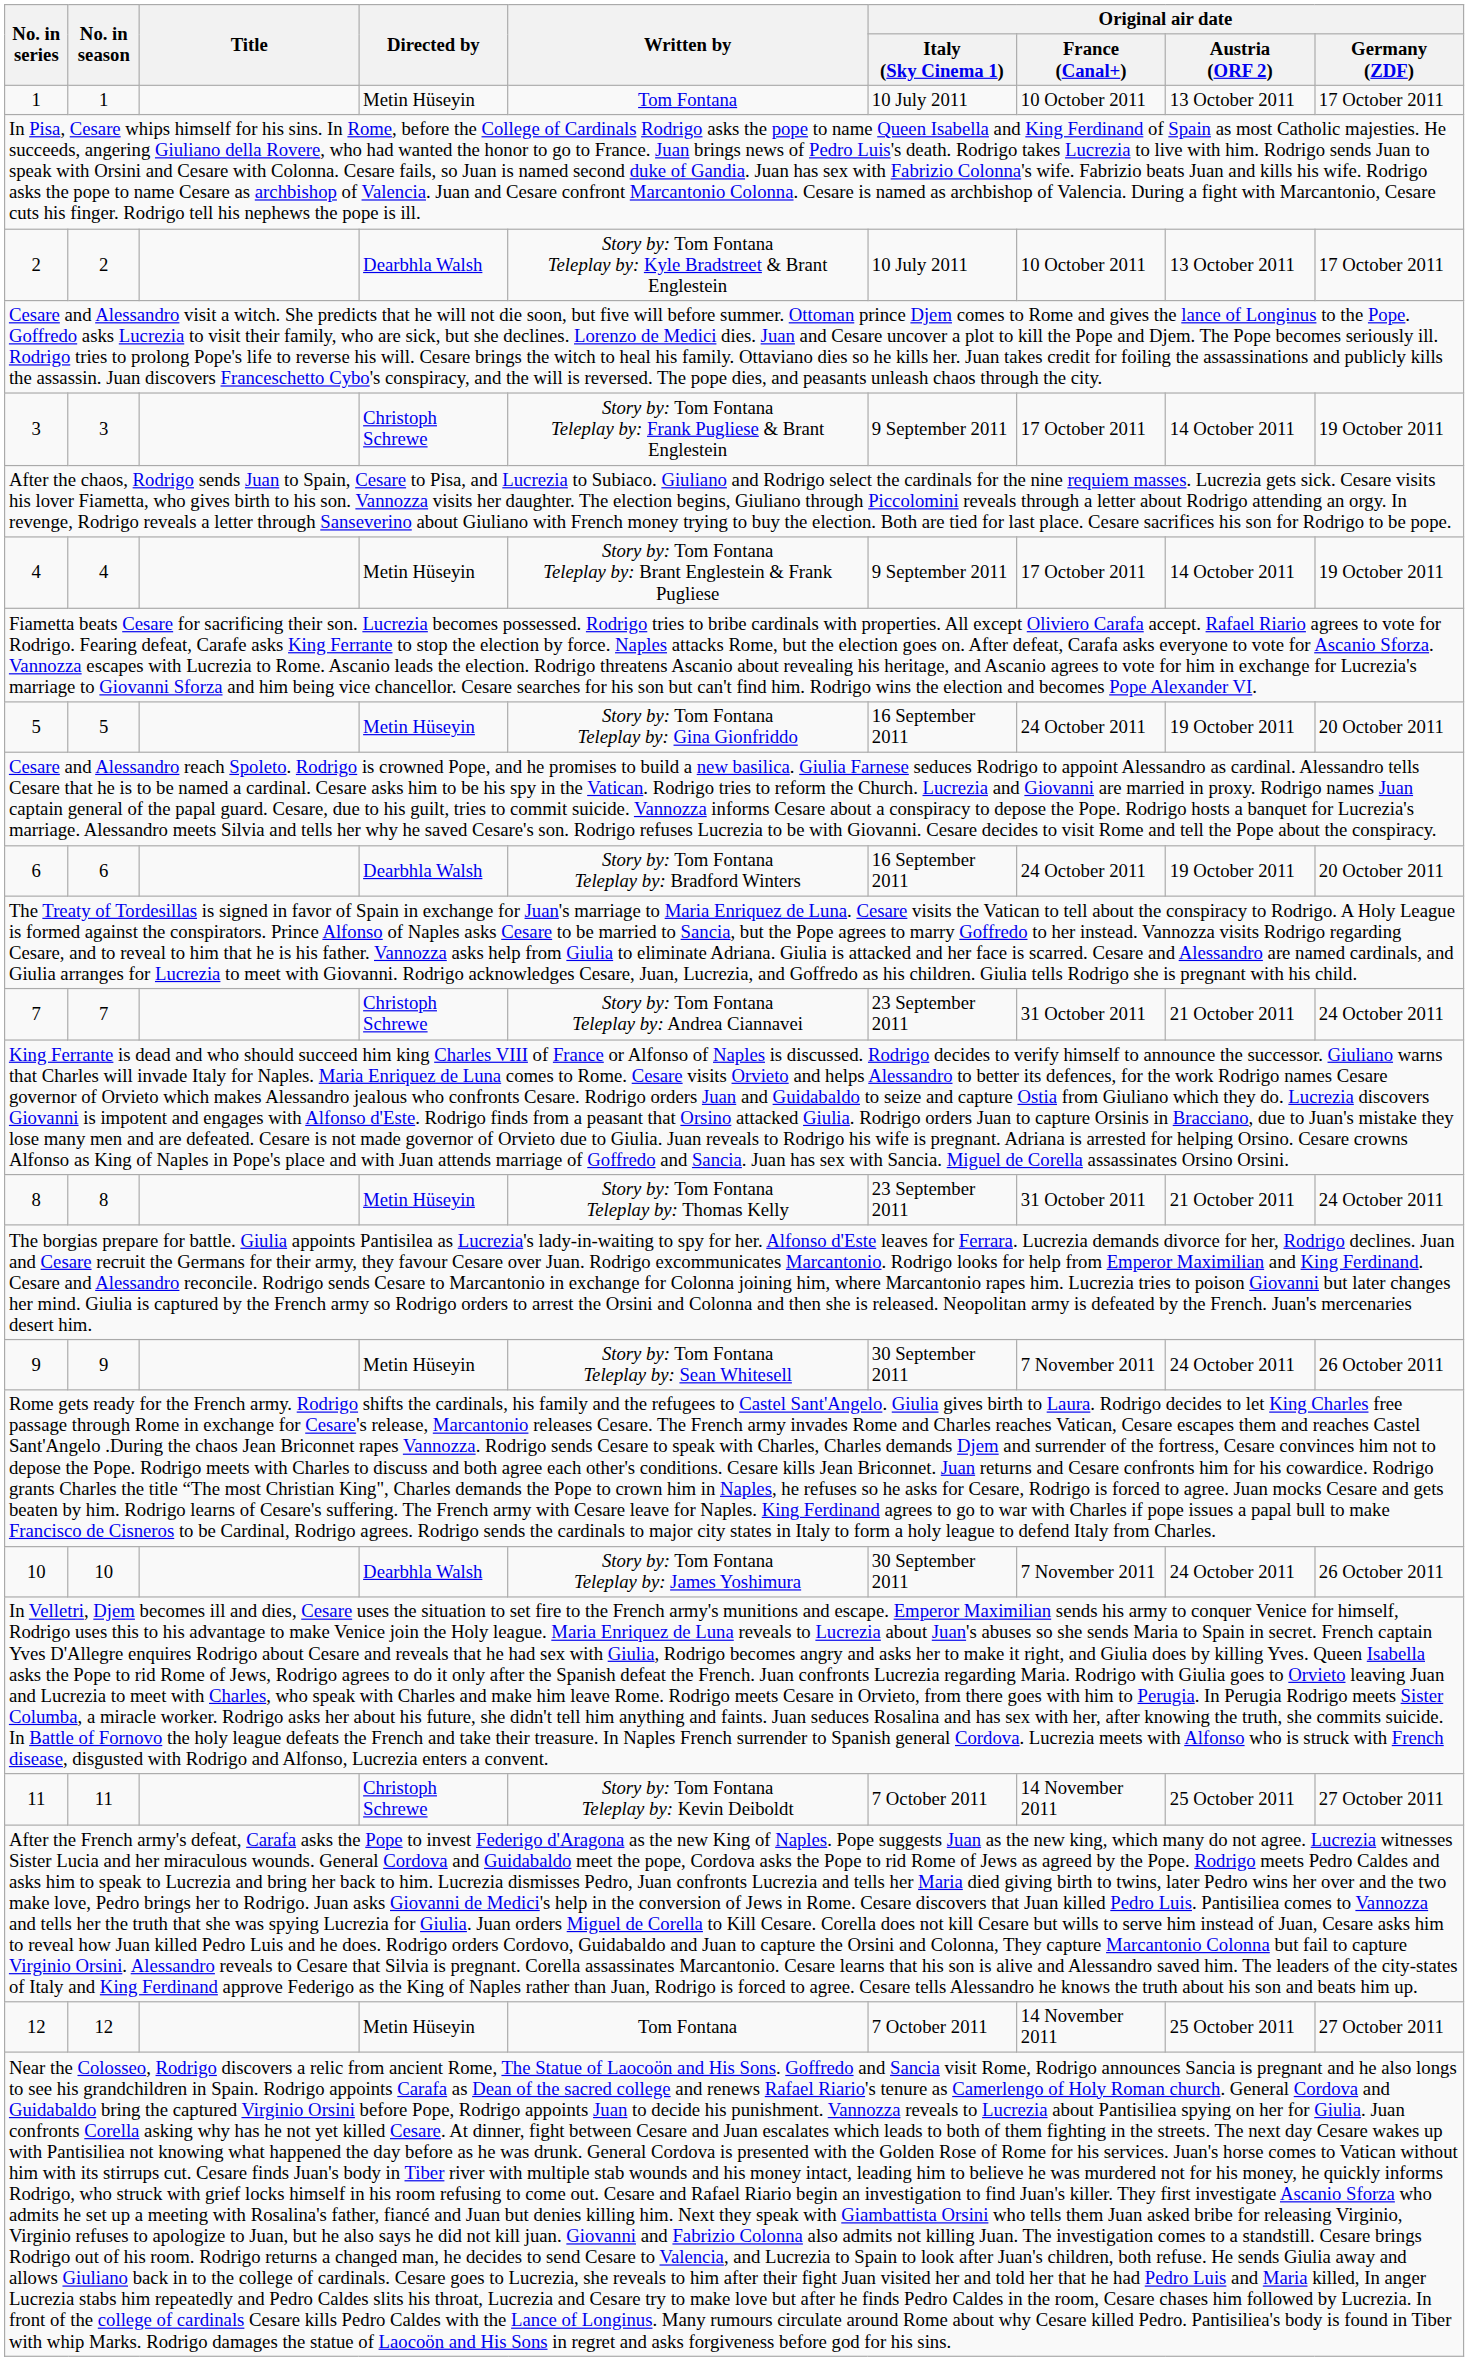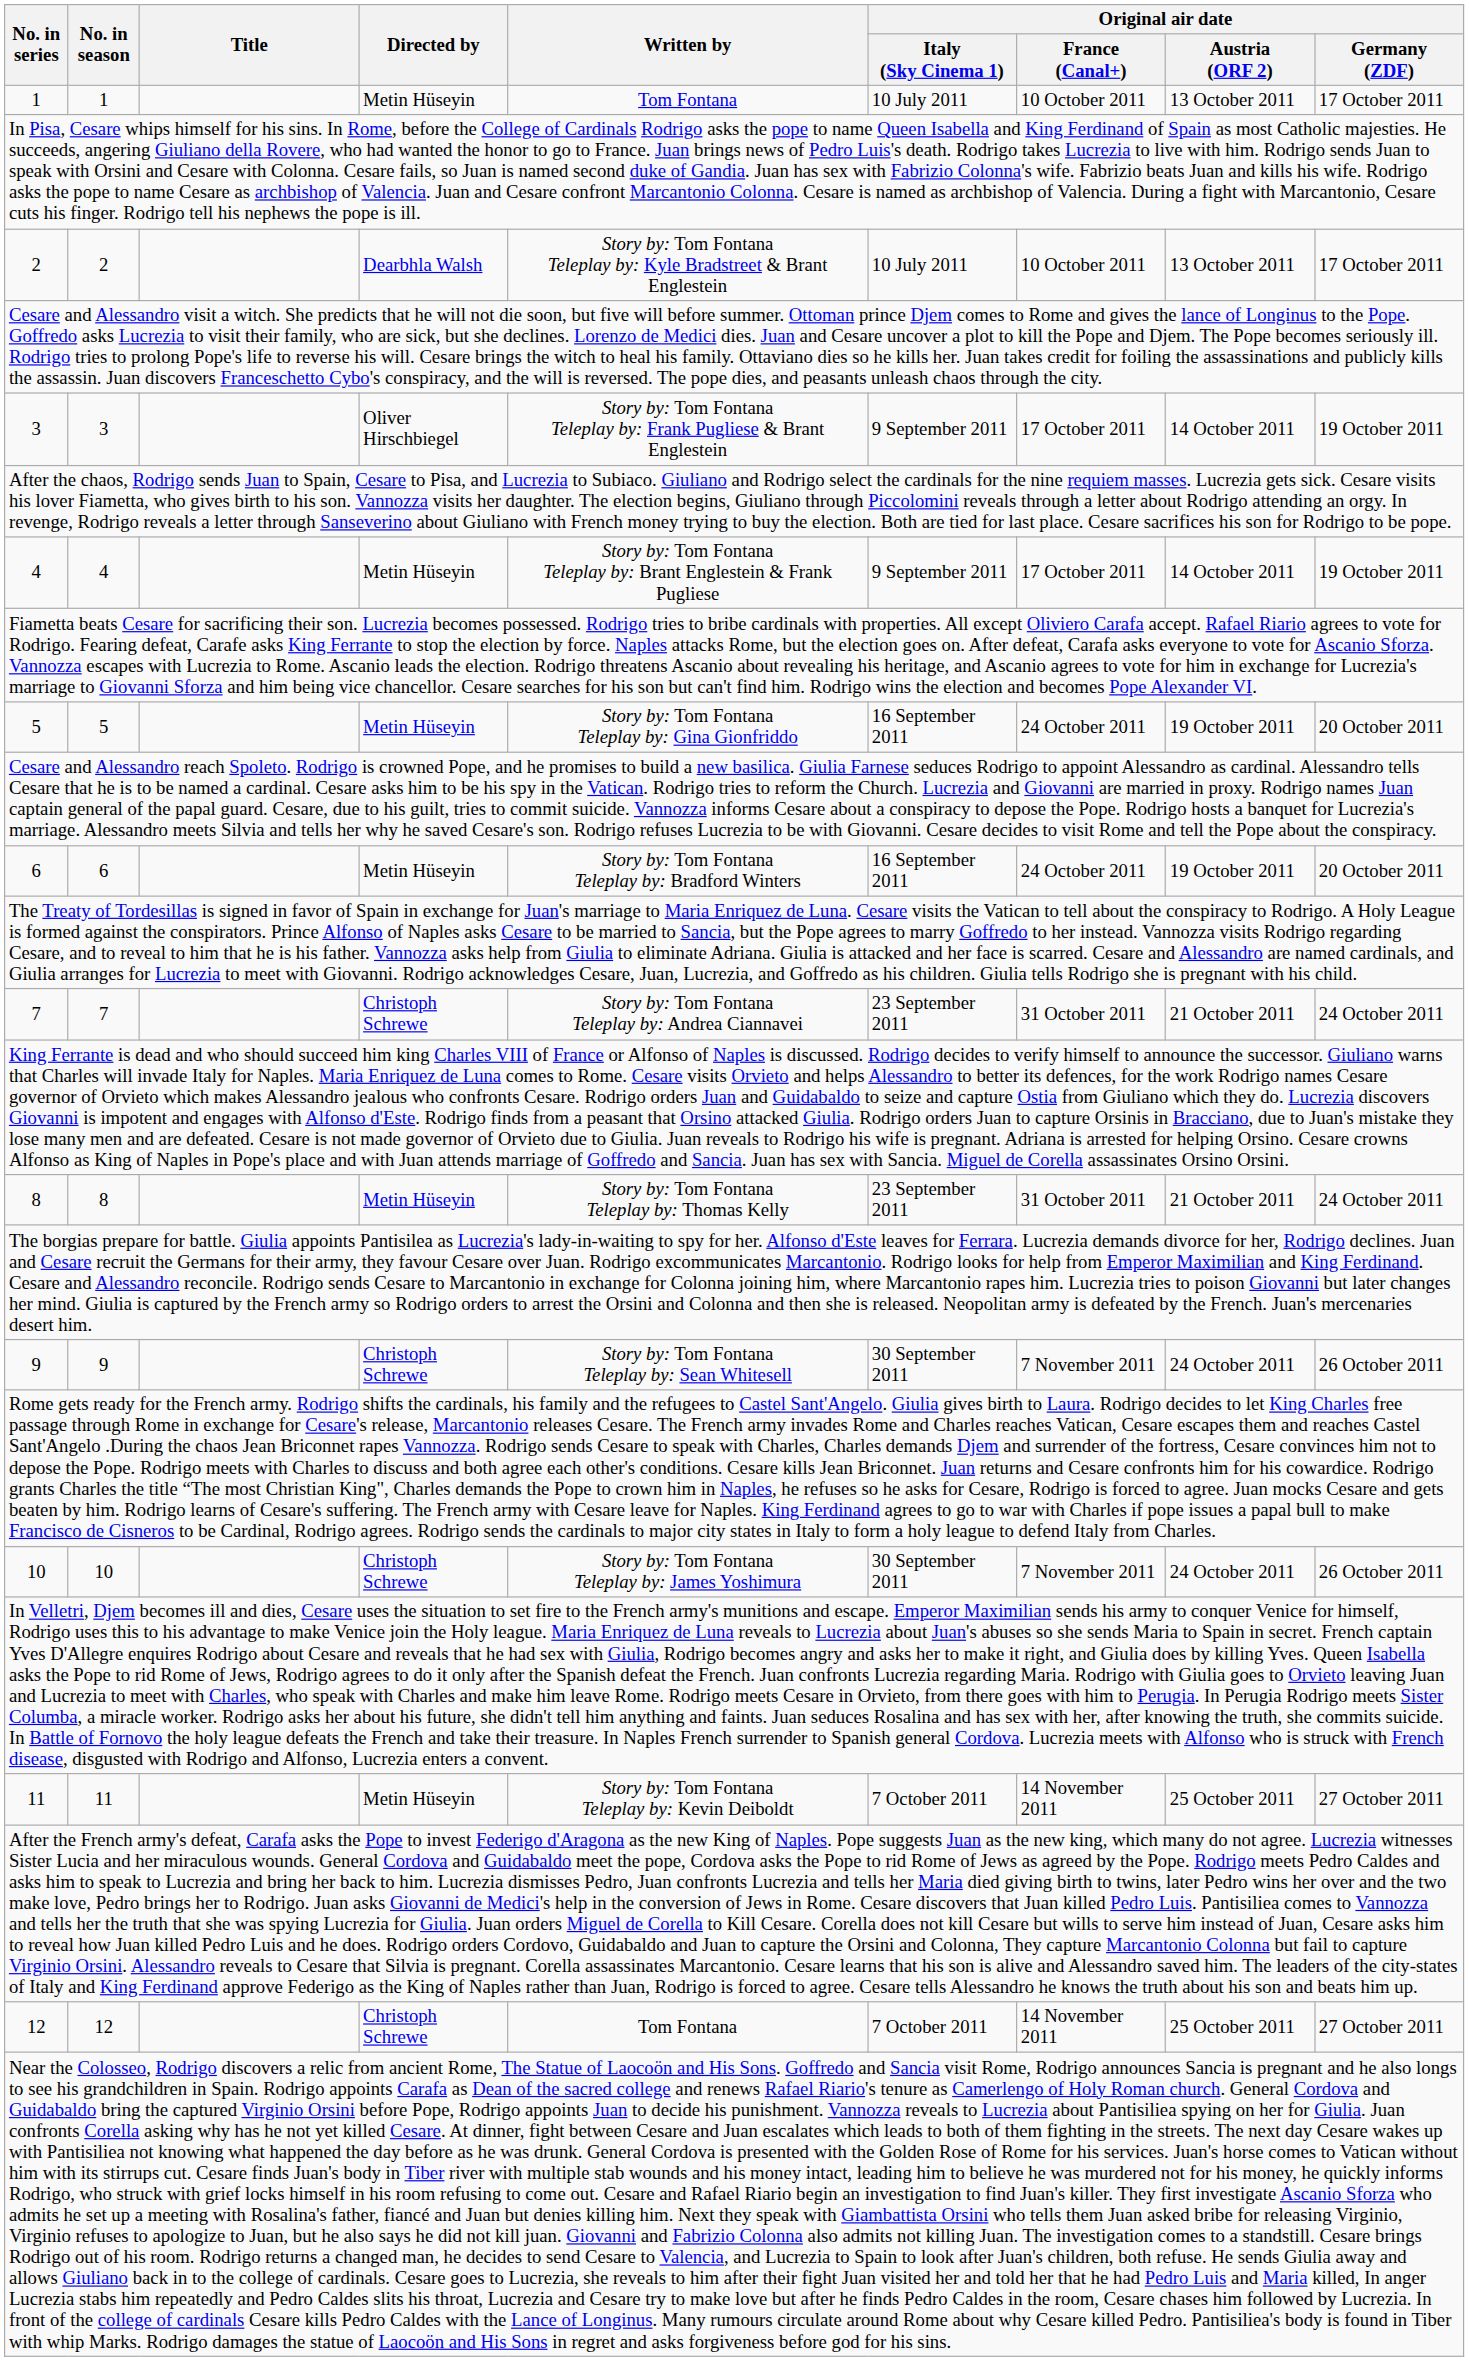(400, 429) Christoph Schrewe -> (411, 429) Oliver Hirschbiegel
(423, 870) Dearbhla Walsh -> (419, 870) Metin Hüseyin
(419, 1364) Metin Hüseyin -> (400, 1364) Christoph Schrewe
(423, 1571) Dearbhla Walsh -> (400, 1571) Christoph Schrewe
(400, 1799) Christoph Schrewe -> (419, 1799) Metin Hüseyin
(419, 2027) Metin Hüseyin -> (400, 2027) Christoph Schrewe
